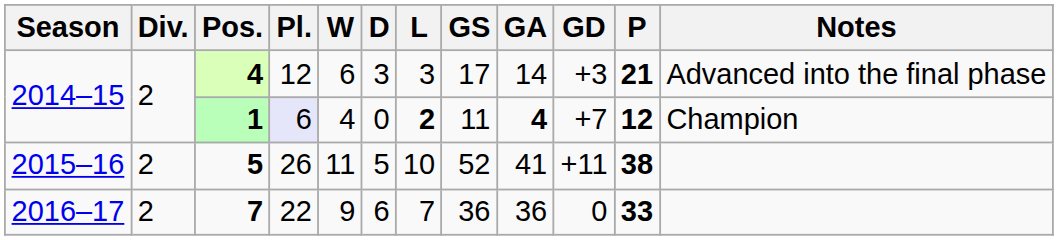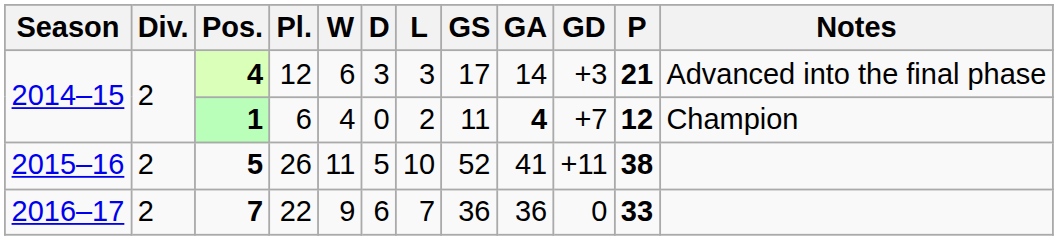(304, 119) lavender background -> (304, 119) no background
(427, 119) bold -> (427, 119) normal
